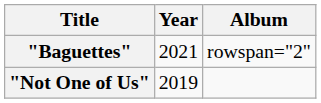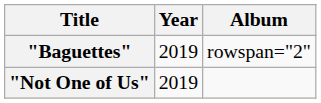(178, 51) 2021 -> (178, 51) 2019
